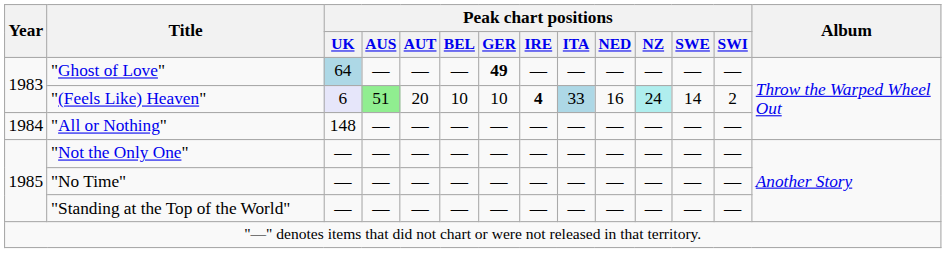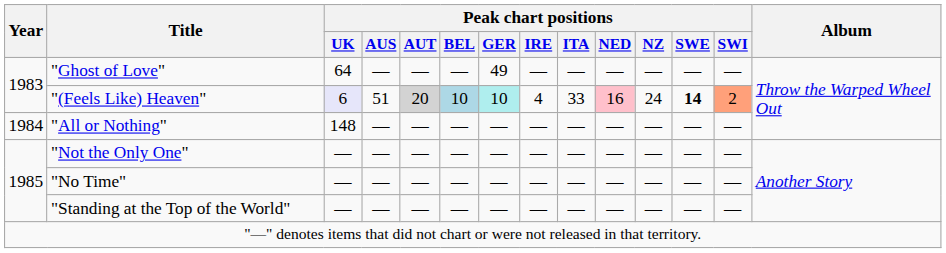(343, 71) lightblue background -> (343, 71) no background
(499, 71) bold -> (499, 71) normal
(381, 98) lightgreen background -> (381, 98) no background
(420, 98) no background -> (420, 98) lightgrey background
(459, 98) no background -> (459, 98) lightblue background
(499, 98) no background -> (499, 98) paleturquoise background
(538, 98) bold -> (538, 98) normal
(576, 98) lightblue background -> (576, 98) no background
(615, 98) no background -> (615, 98) pink background
(653, 98) paleturquoise background -> (653, 98) no background
(693, 98) normal -> (693, 98) bold
(733, 98) no background -> (733, 98) lightsalmon background
